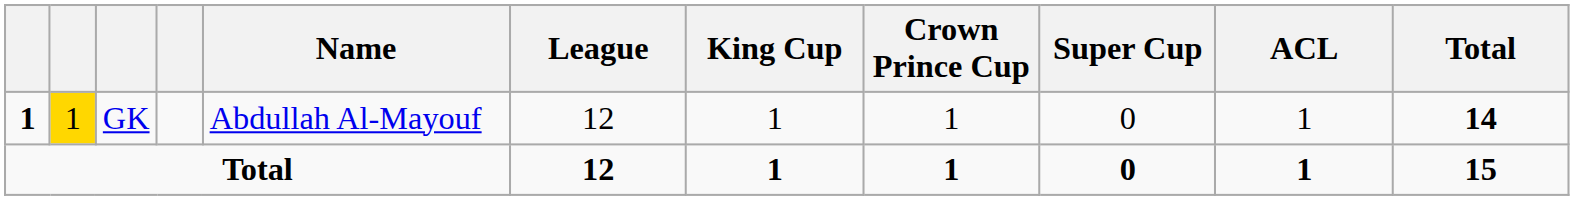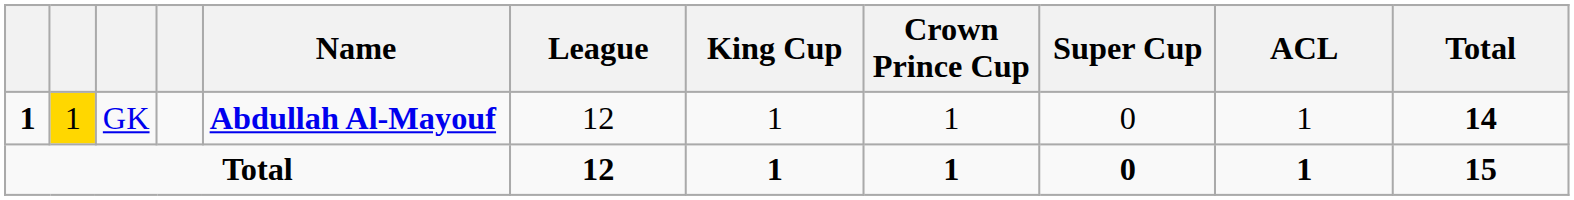(346, 117) normal -> (353, 117) bold
